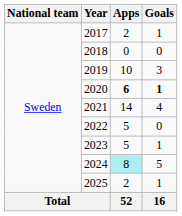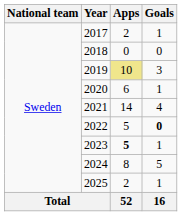(126, 70) no background -> (126, 70) khaki background
(126, 88) bold -> (126, 88) normal
(159, 88) bold -> (159, 88) normal
(159, 126) normal -> (159, 126) bold
(126, 145) normal -> (126, 145) bold
(126, 164) paleturquoise background -> (126, 164) no background
